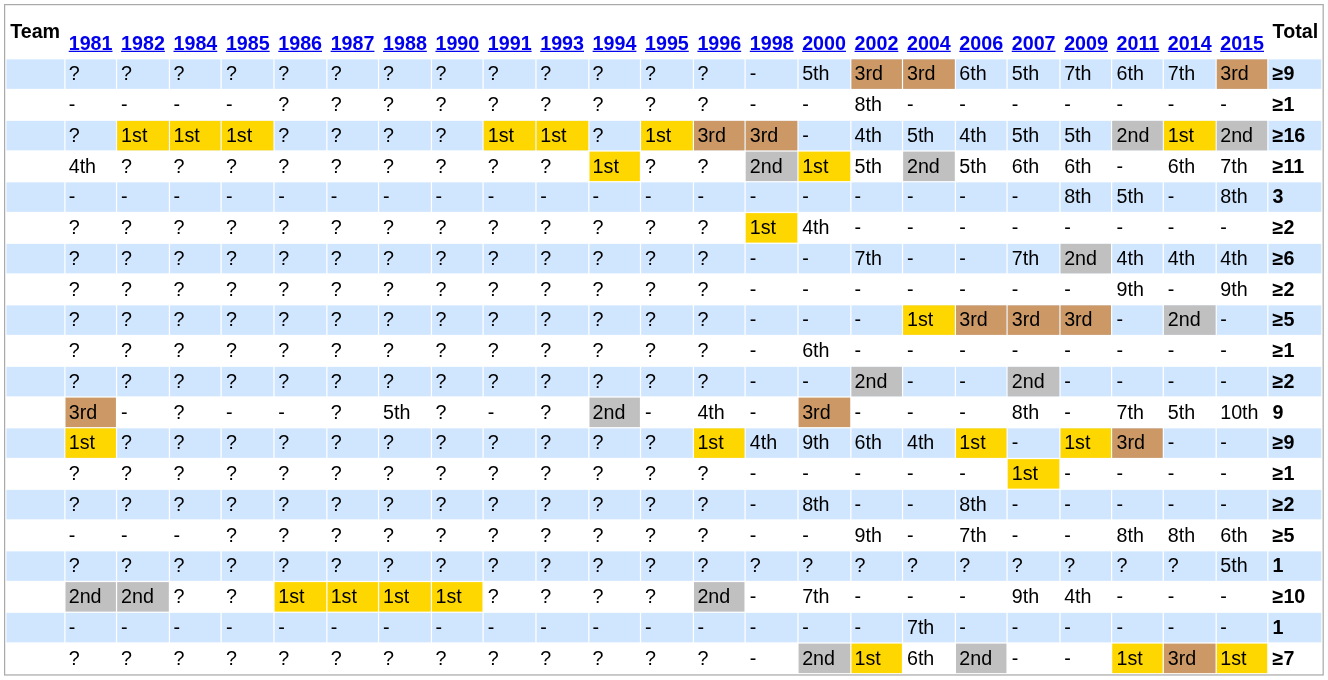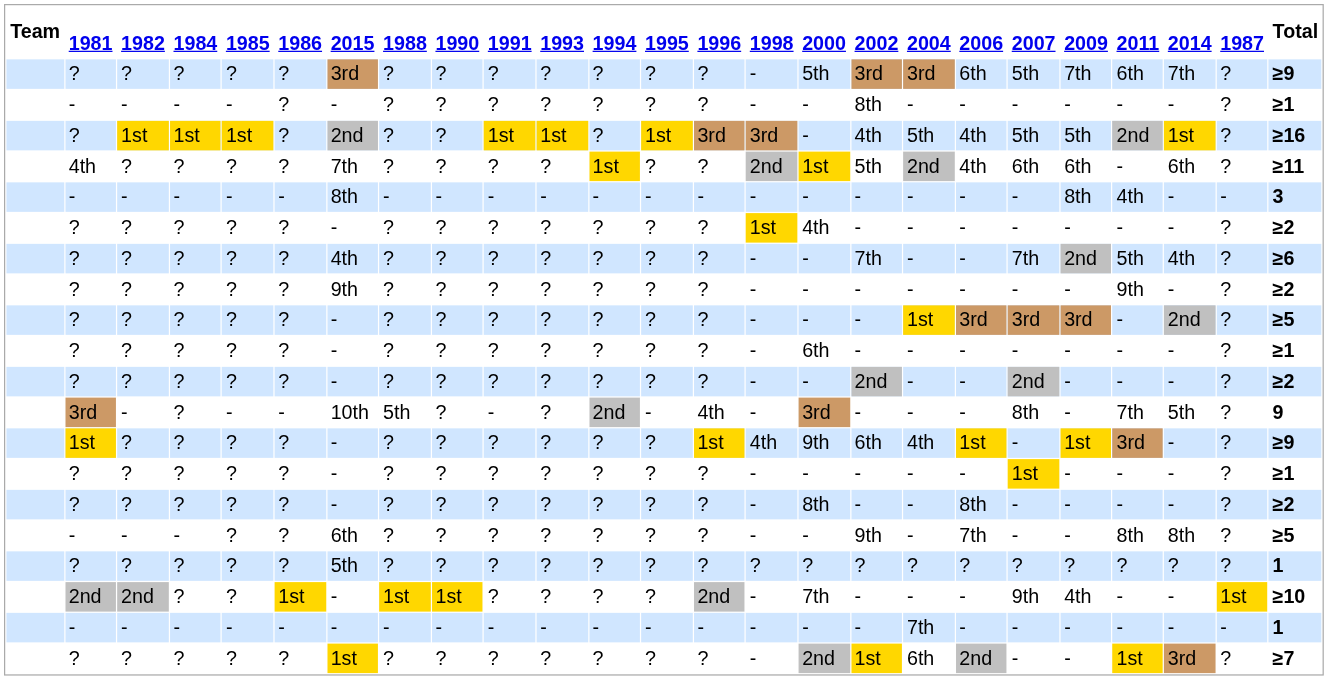columns swapped: (353, 43) <-> (1242, 43)
(973, 166) 5th -> (973, 166) 4th
(1130, 196) 5th -> (1130, 196) 4th
(1130, 258) 4th -> (1130, 258) 5th
